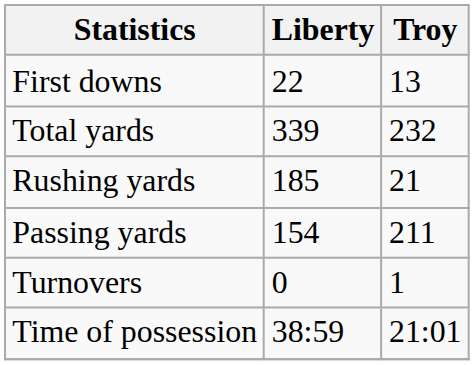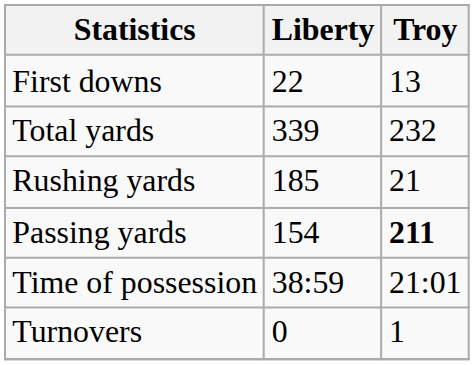(412, 231) normal -> (412, 231) bold
rows swapped: (77, 282) <-> (135, 332)
